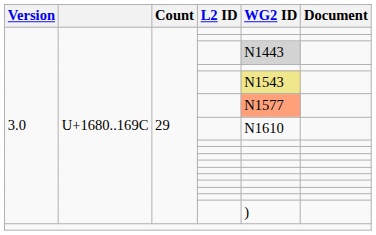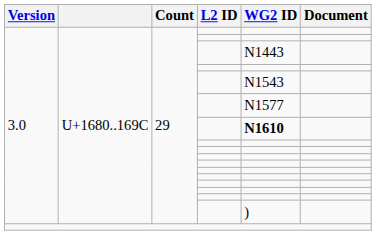(264, 52) lightgrey background -> (264, 52) no background
(264, 82) khaki background -> (264, 82) no background
(264, 105) lightsalmon background -> (264, 105) no background
(264, 128) normal -> (264, 128) bold
